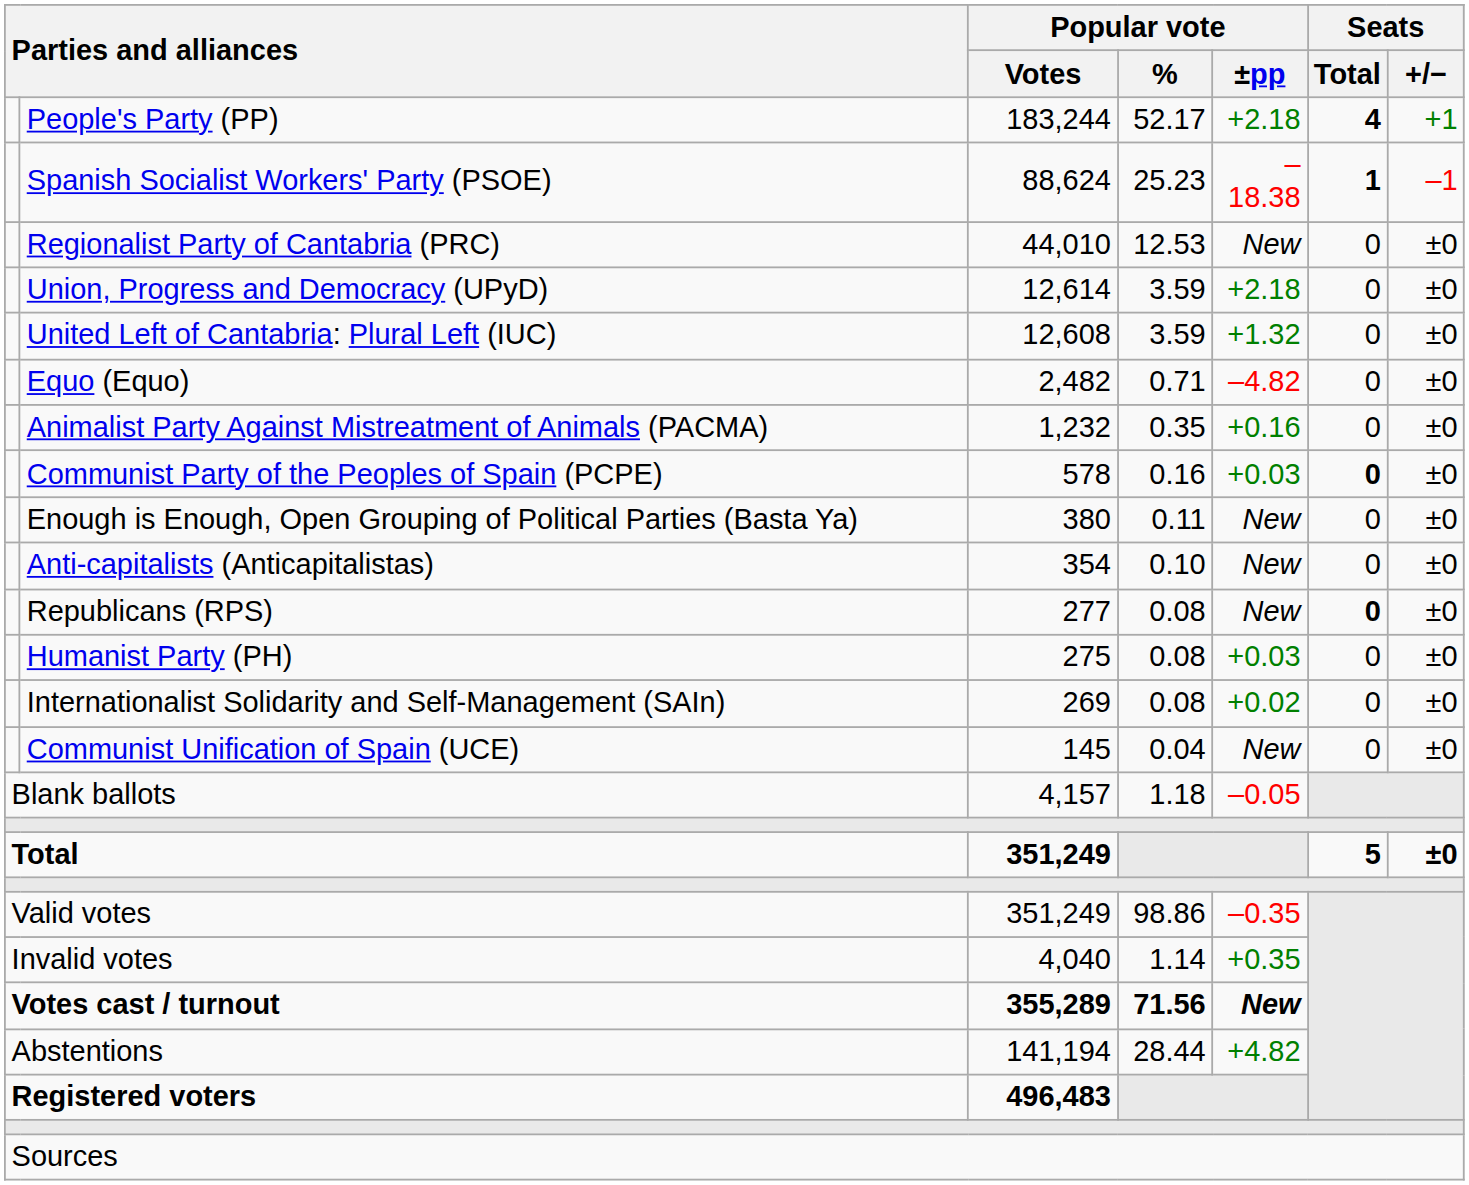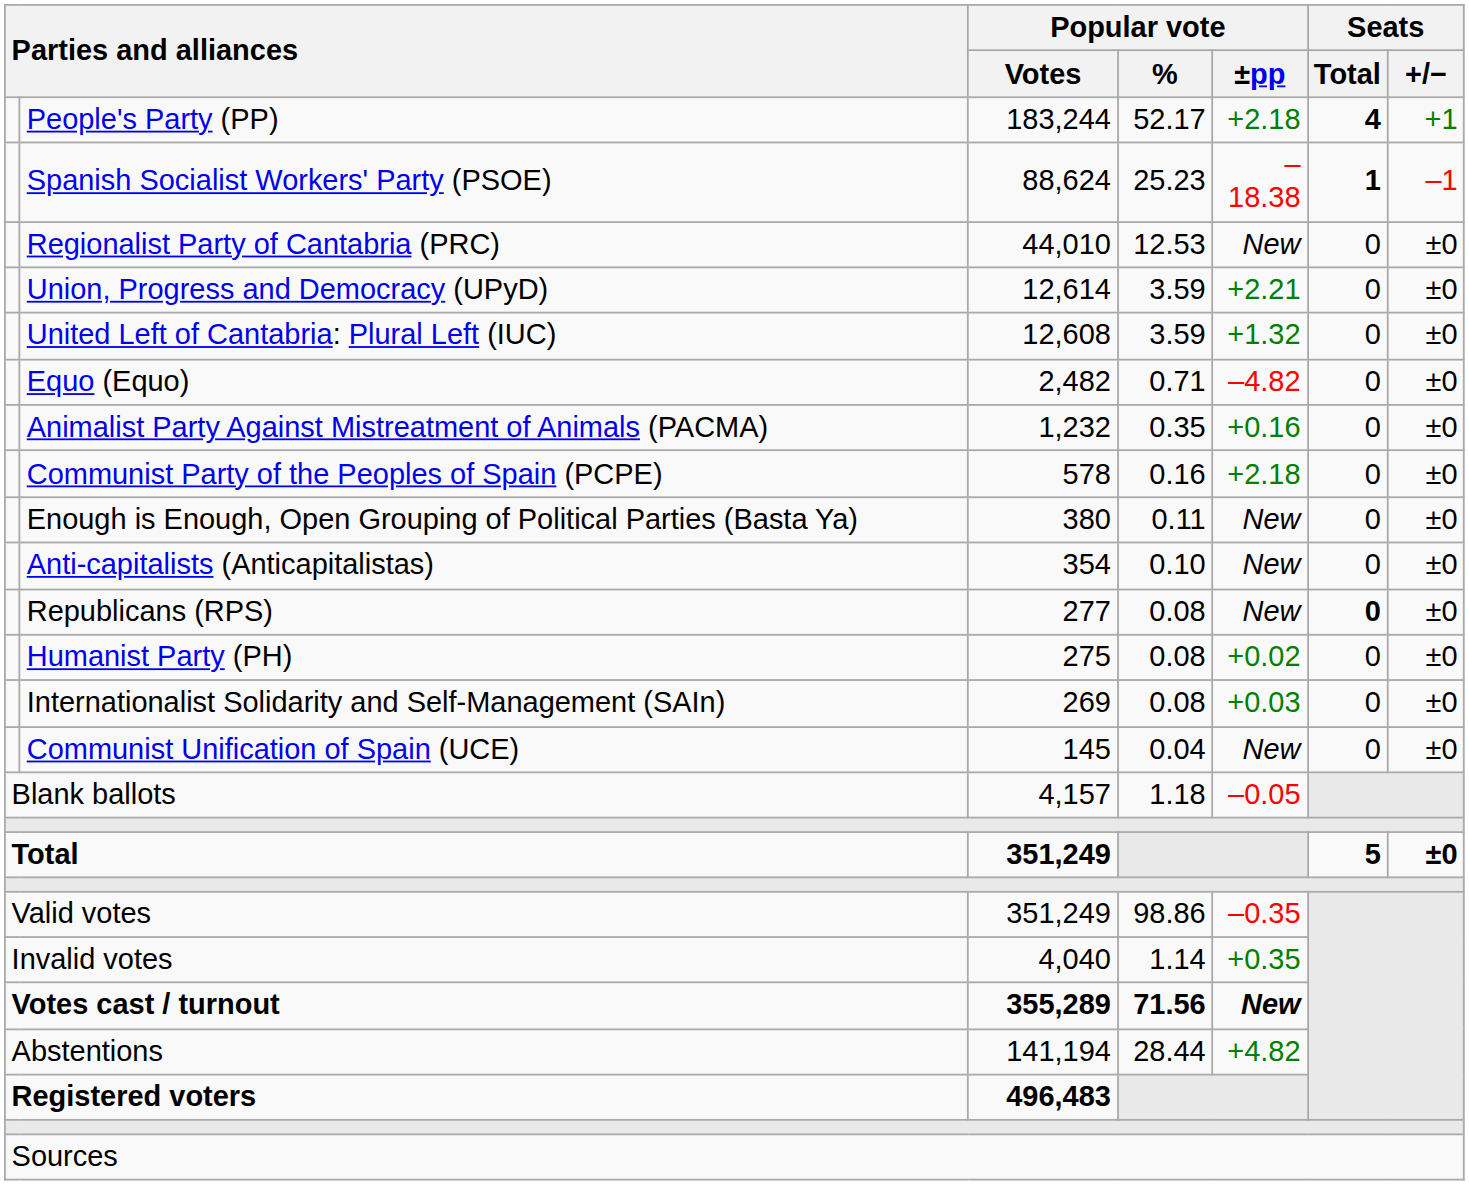(1264, 289) +2.18 -> (1264, 289) +2.21
(1264, 473) +0.03 -> (1264, 473) +2.18
(1373, 473) bold -> (1373, 473) normal
(1264, 657) +0.03 -> (1264, 657) +0.02
(1264, 703) +0.02 -> (1264, 703) +0.03
